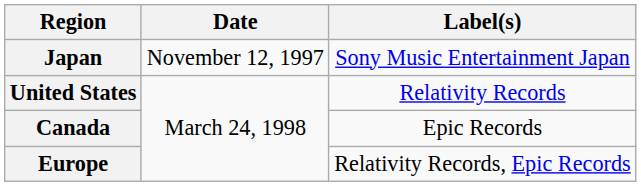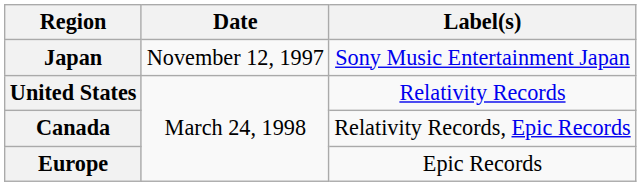(482, 127) Epic Records -> (482, 127) Relativity Records, Epic Records
(482, 163) Relativity Records, Epic Records -> (482, 163) Epic Records
